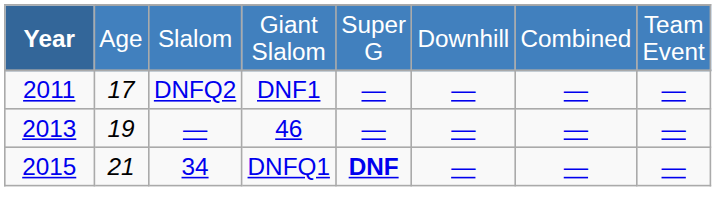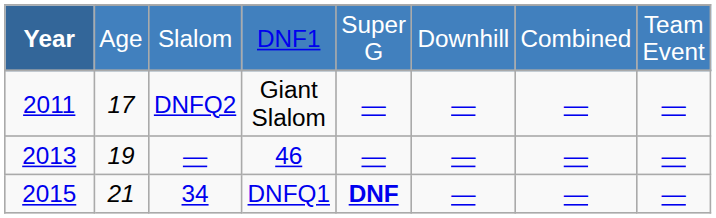(289, 38) Giant Slalom -> (289, 38) DNF1
(289, 90) DNF1 -> (289, 104) Giant Slalom
